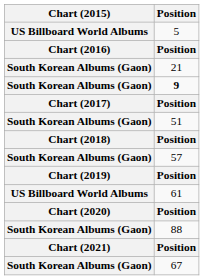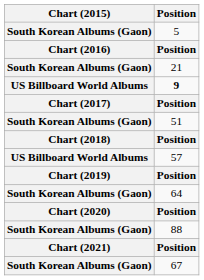(79, 31) US Billboard World Albums -> (79, 31) South Korean Albums (Gaon)
(79, 85) South Korean Albums (Gaon) -> (79, 85) US Billboard World Albums
(79, 157) South Korean Albums (Gaon) -> (79, 157) US Billboard World Albums
(79, 193) US Billboard World Albums -> (79, 193) South Korean Albums (Gaon)
(176, 193) 61 -> (176, 193) 64
